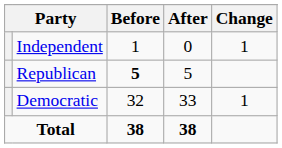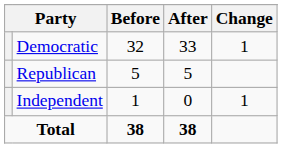rows swapped: (57, 101) <-> (60, 45)
(135, 73) bold -> (135, 73) normal
